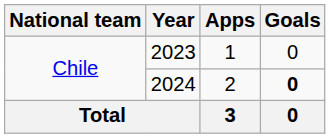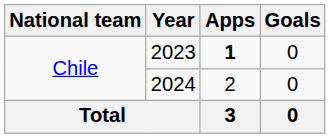(230, 52) normal -> (230, 52) bold
(293, 84) bold -> (293, 84) normal
